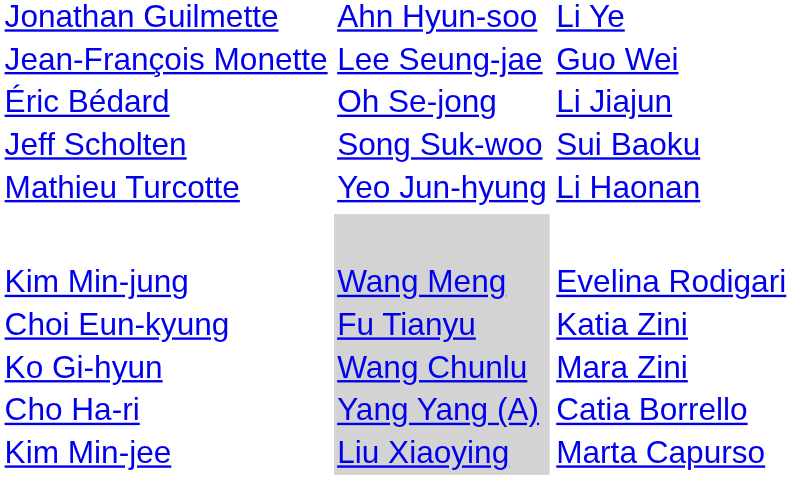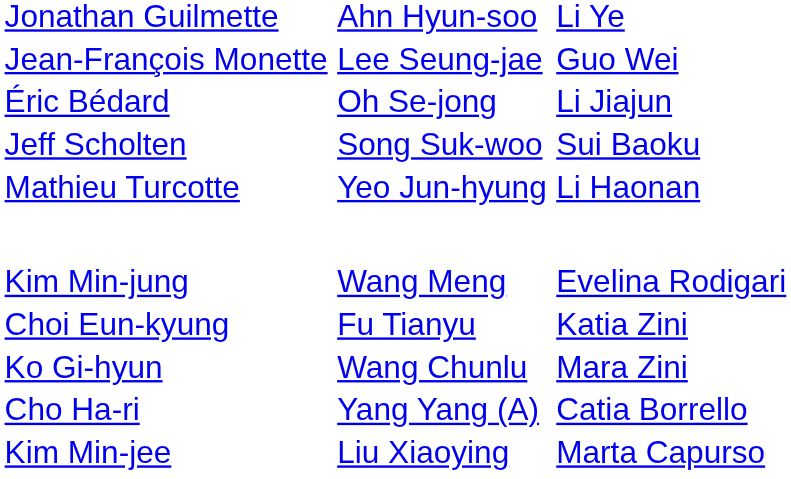(438, 367) lightgrey background -> (438, 367) no background
